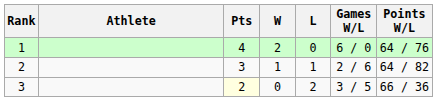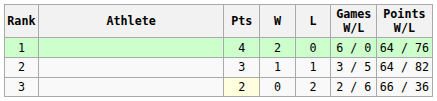(354, 67) 2 / 6 -> (354, 67) 3 / 5
(354, 87) 3 / 5 -> (354, 87) 2 / 6
